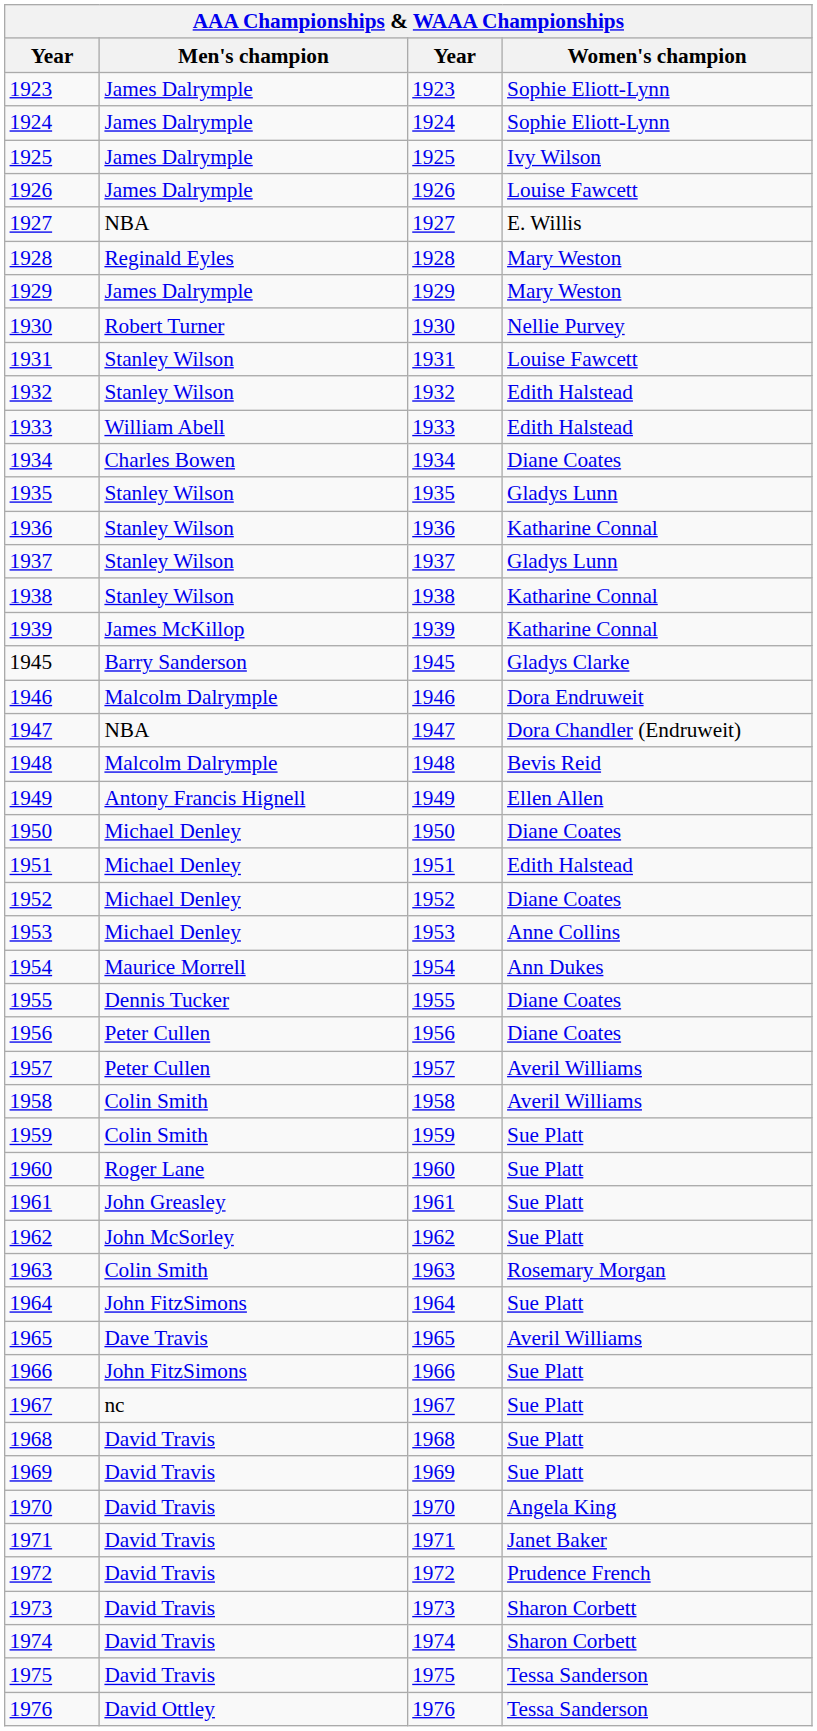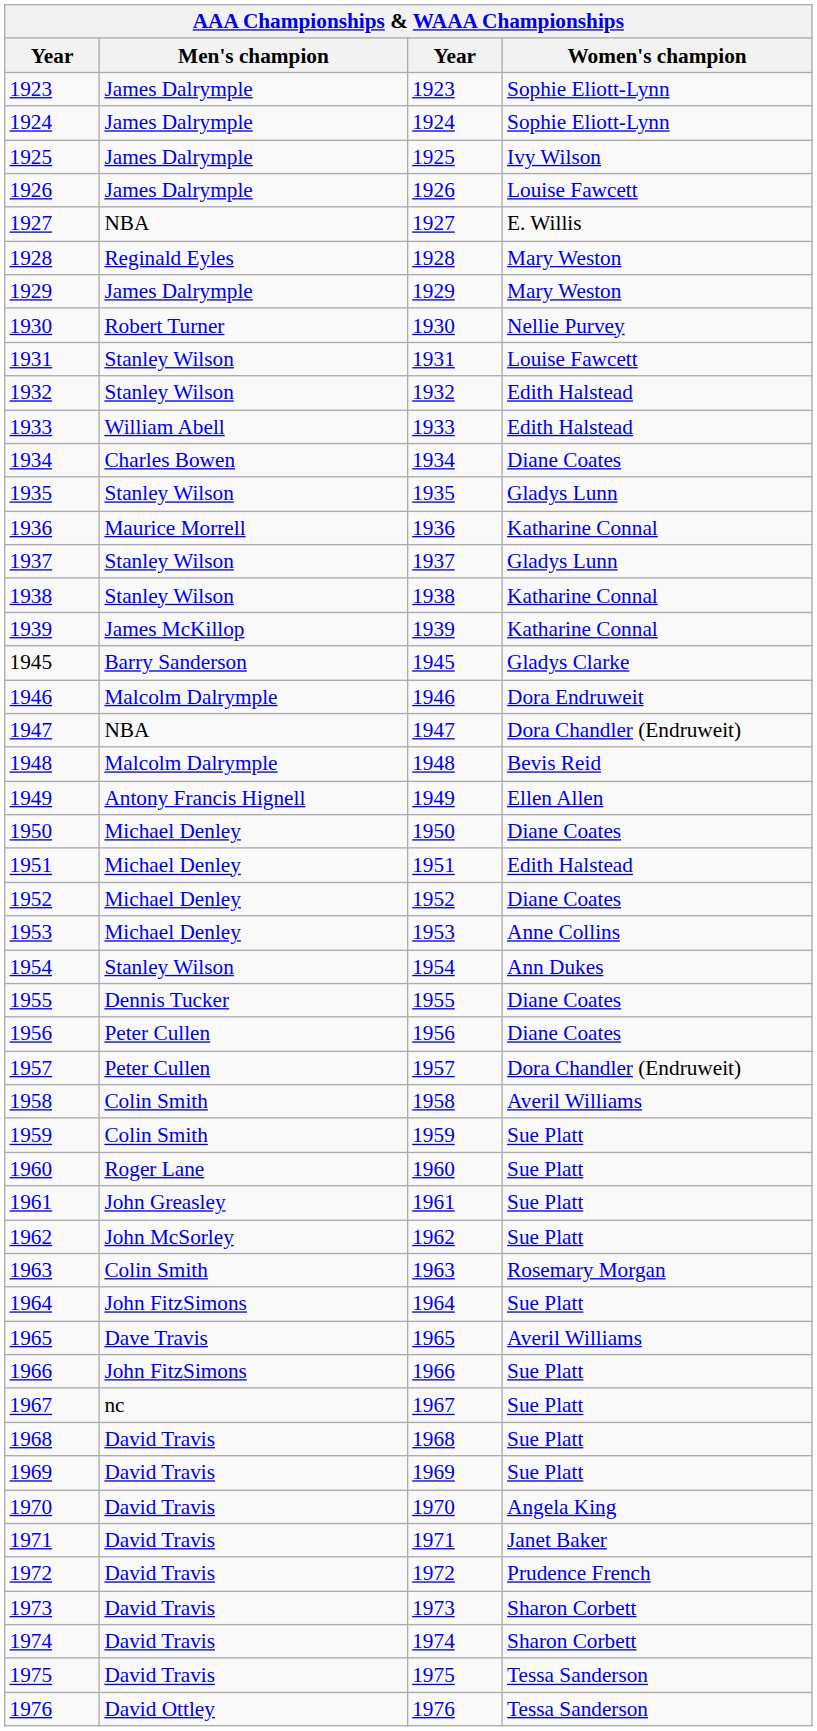(169, 527) Stanley Wilson -> (175, 527) Maurice Morrell
(175, 966) Maurice Morrell -> (169, 966) Stanley Wilson
(575, 1067) Averil Williams -> (624, 1067) Dora Chandler (Endruweit)
